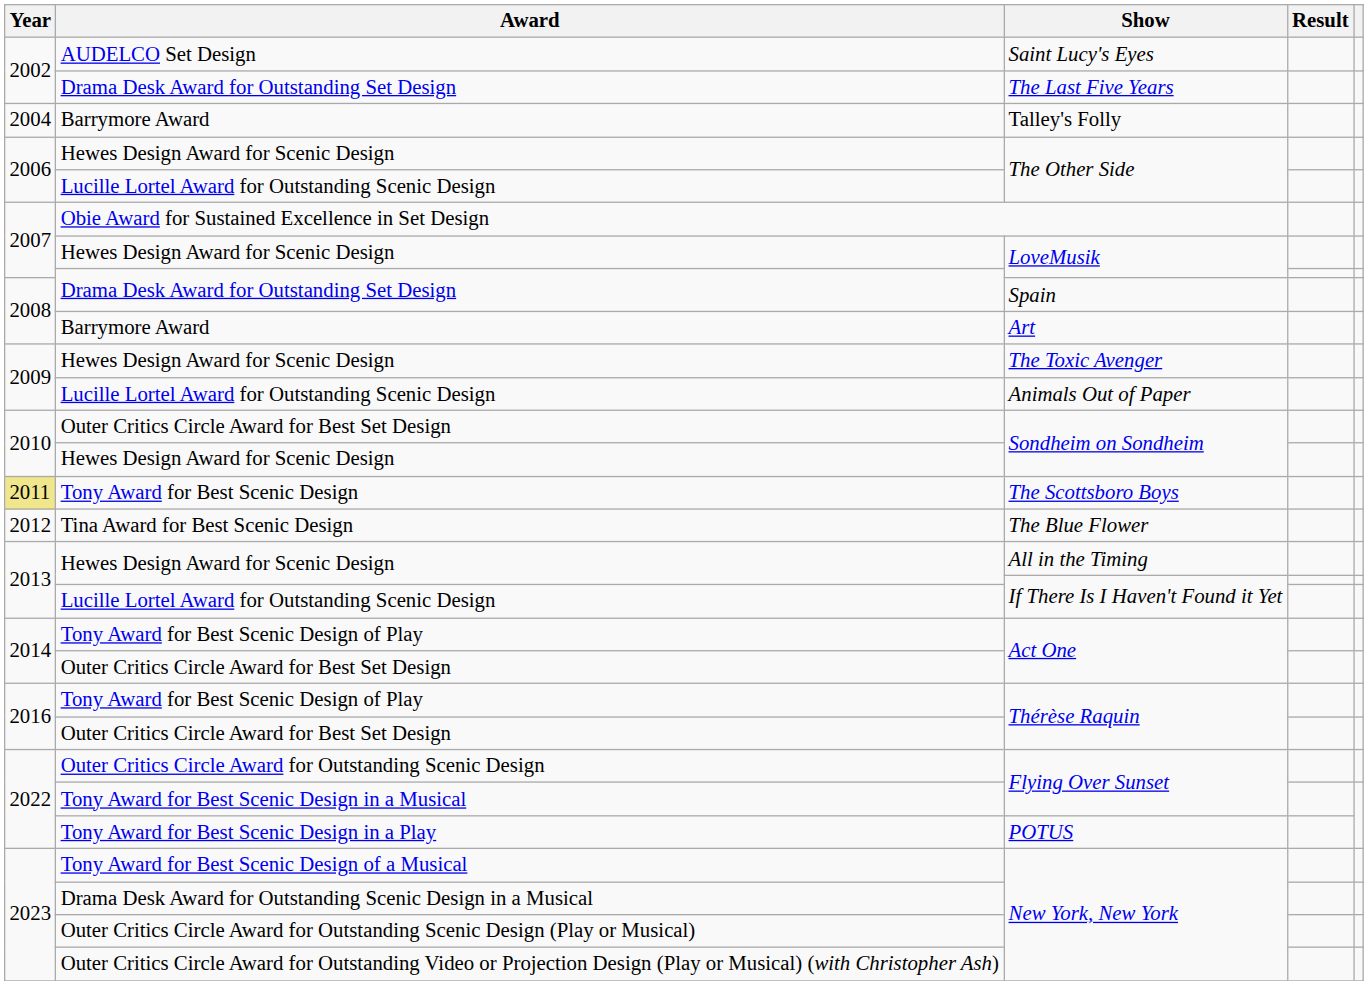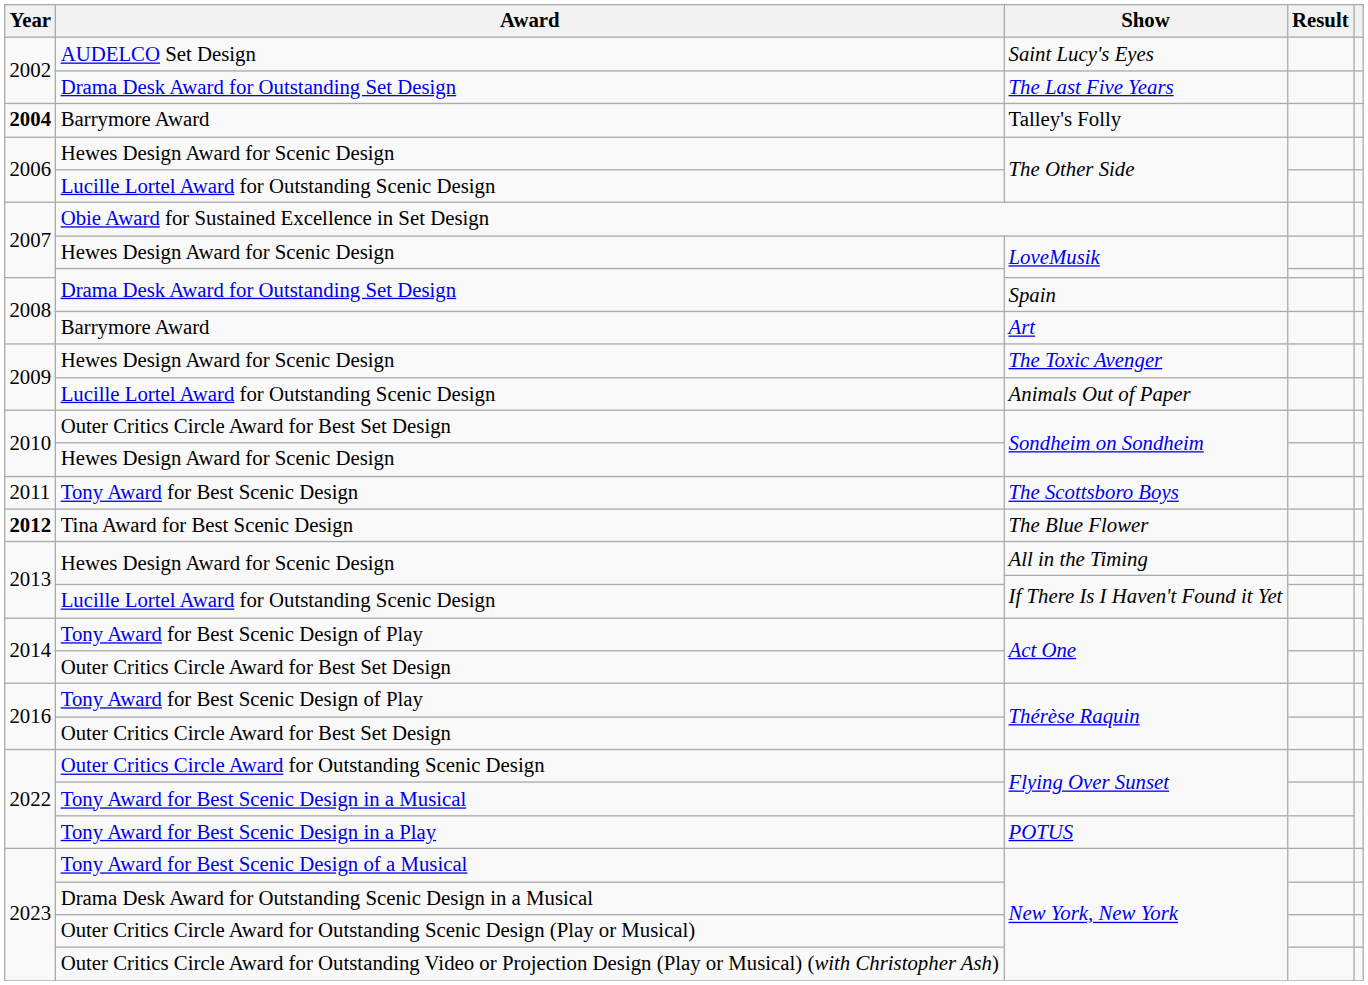(30, 119) normal -> (30, 119) bold
(30, 492) khaki background -> (30, 492) no background
(30, 525) normal -> (30, 525) bold
